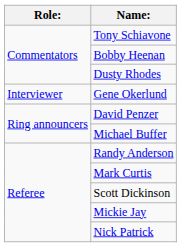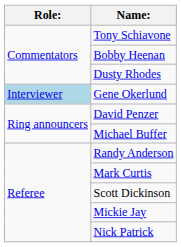(35, 94) no background -> (35, 94) lightblue background
